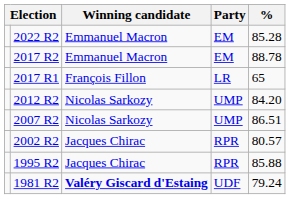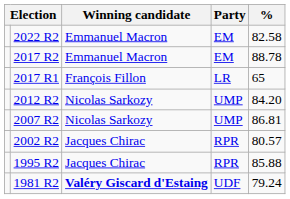(267, 36) 85.28 -> (267, 36) 82.58
(267, 120) 86.51 -> (267, 120) 86.81
